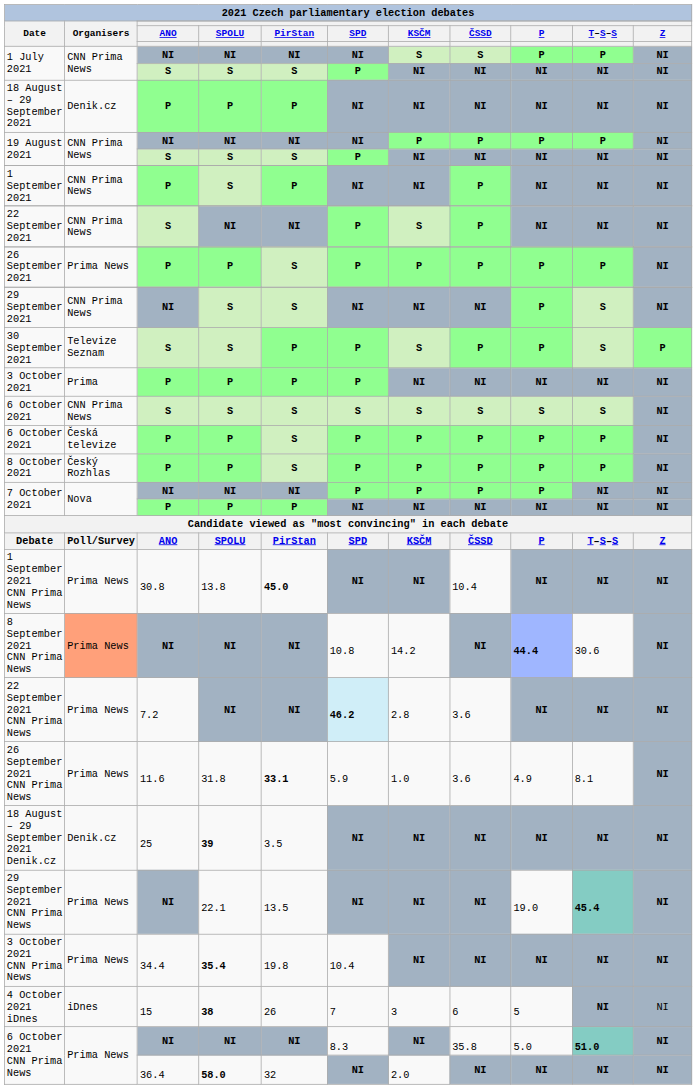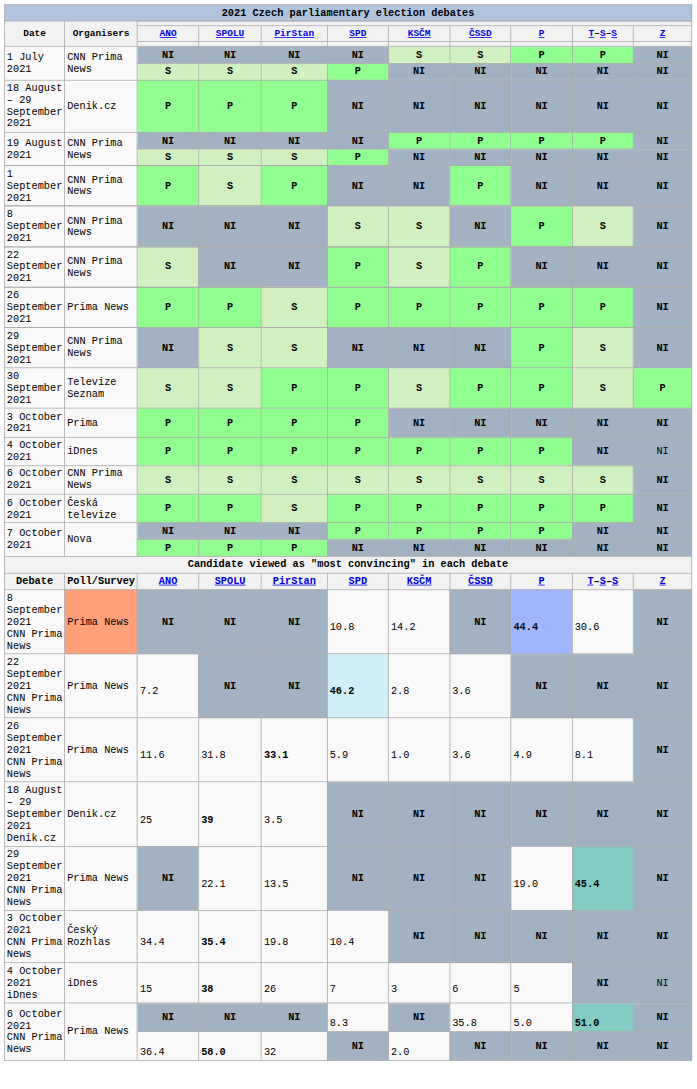+ row: (35, 226)
+ row: (35, 451)
- row: (35, 468)
- row: (35, 581)
(98, 960) Prima News -> (89, 937) Český Rozhlas
